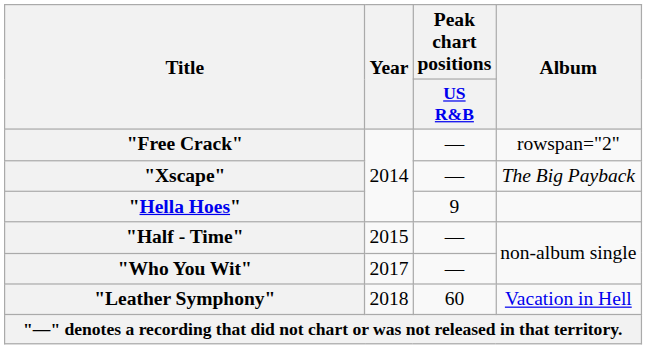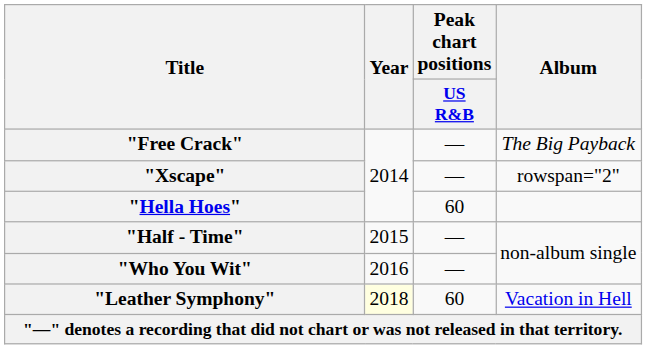(568, 144) rowspan="2" -> (568, 144) The Big Payback
(568, 175) The Big Payback -> (568, 175) rowspan="2"
(454, 206) 9 -> (454, 206) 60
(389, 268) 2017 -> (389, 268) 2016
(389, 299) no background -> (389, 299) lightyellow background
